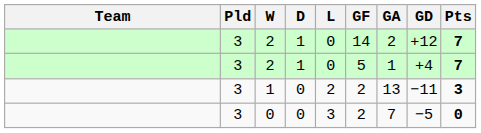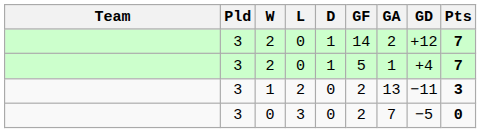columns swapped: (300, 17) <-> (331, 17)
